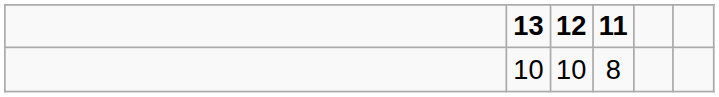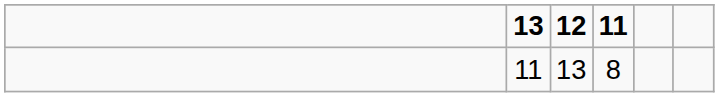(528, 69) 10 -> (528, 69) 11
(571, 69) 10 -> (571, 69) 13
